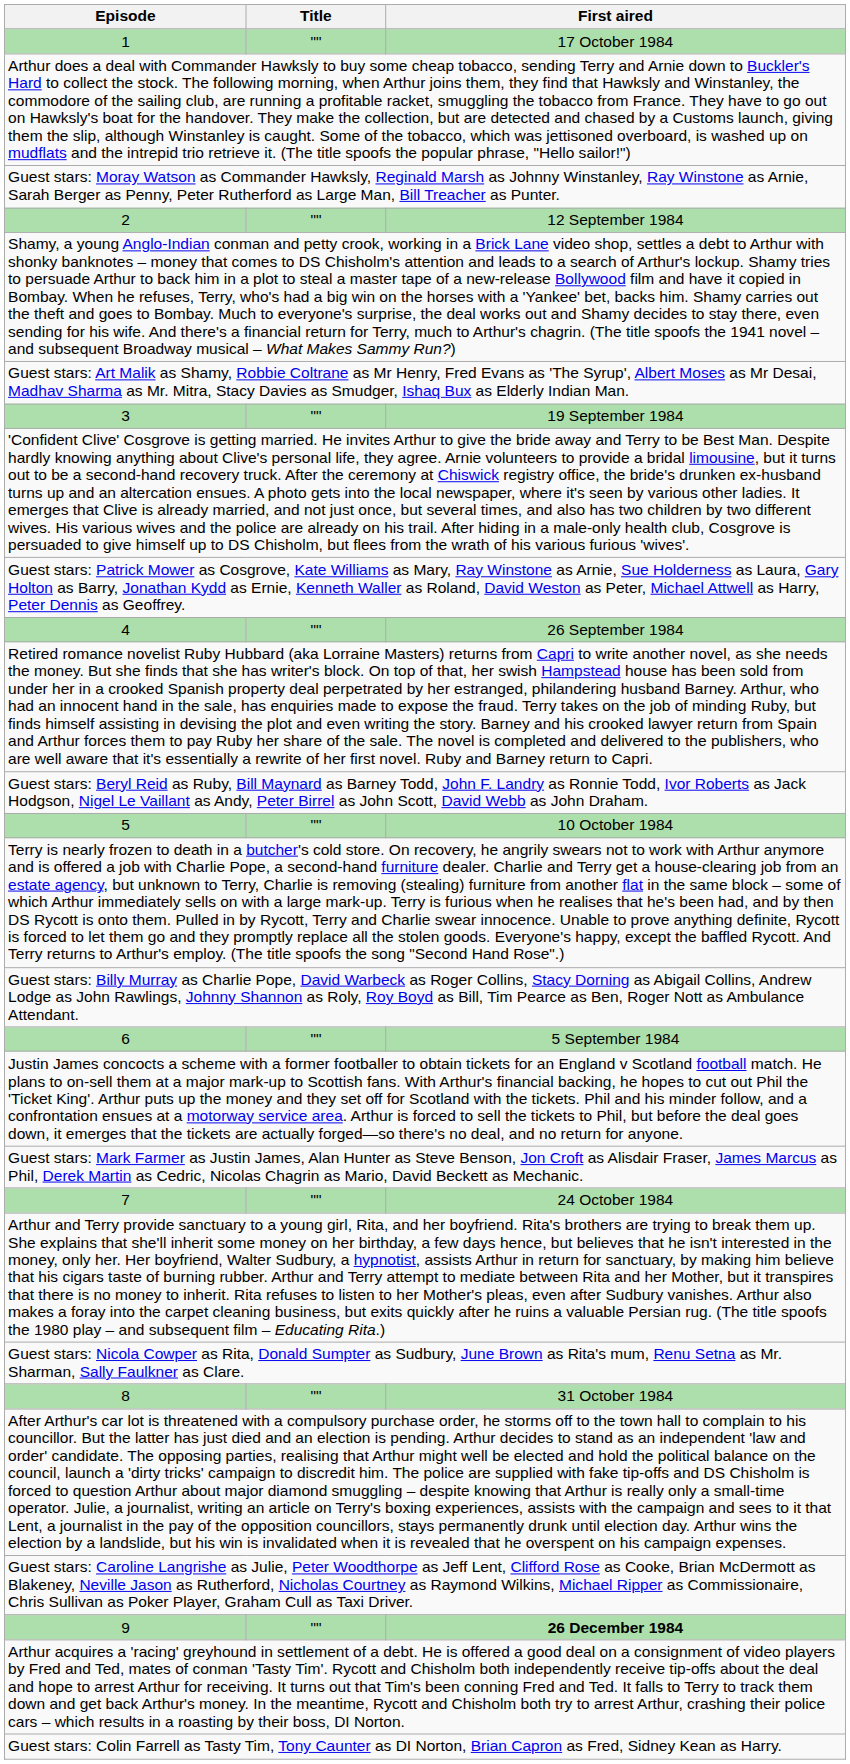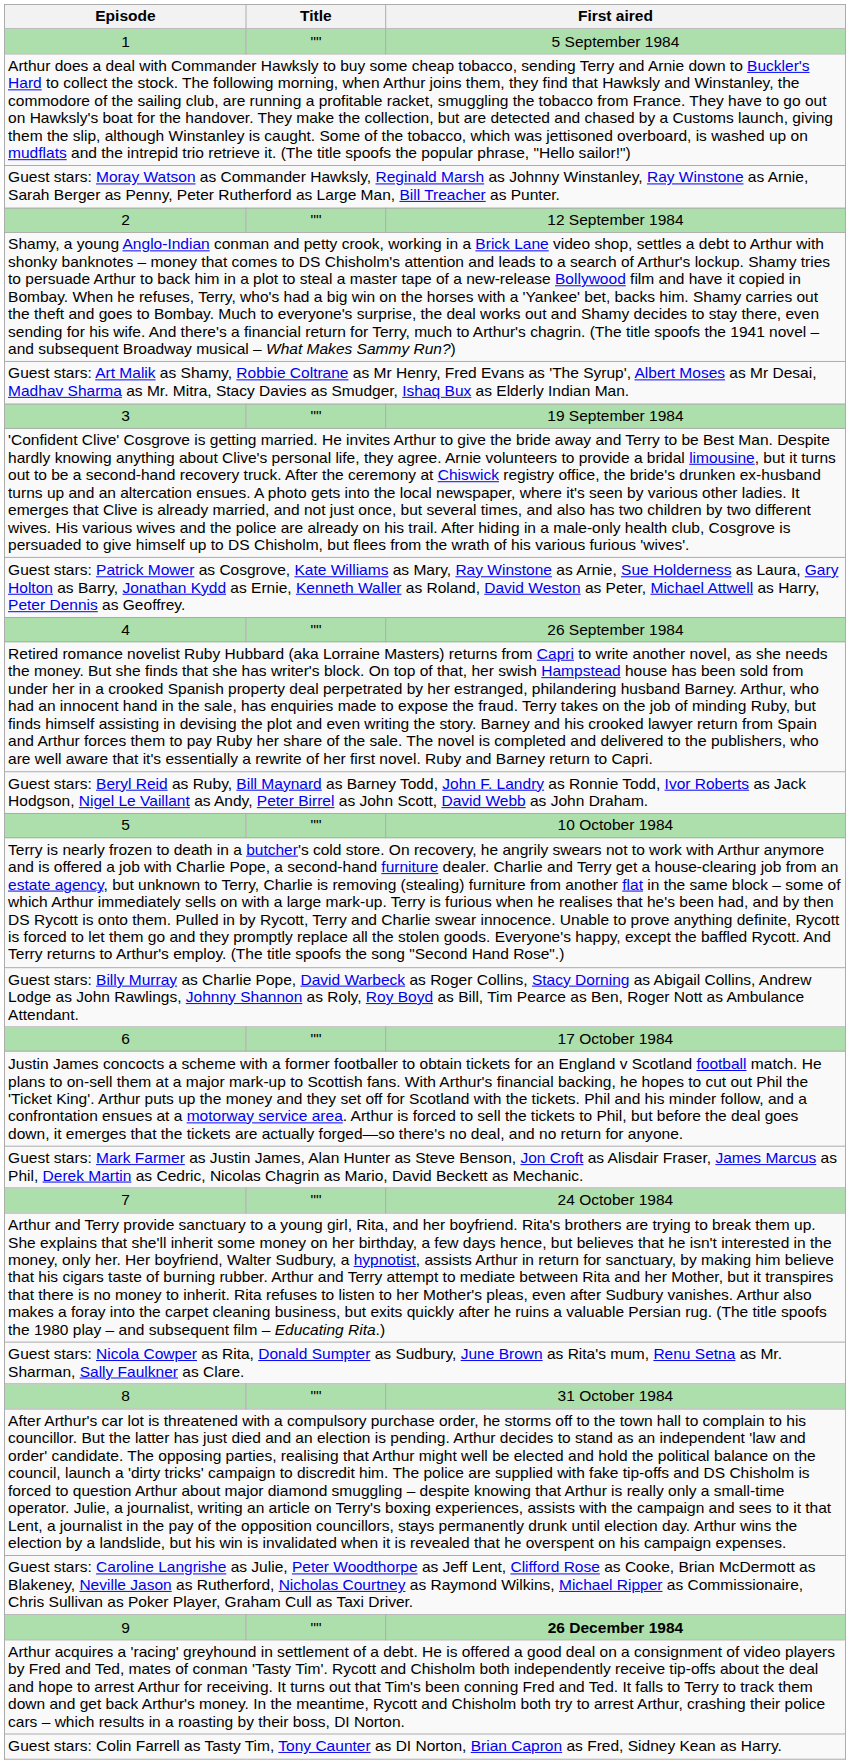(615, 41) 17 October 1984 -> (615, 41) 5 September 1984
(615, 1039) 5 September 1984 -> (615, 1039) 17 October 1984
